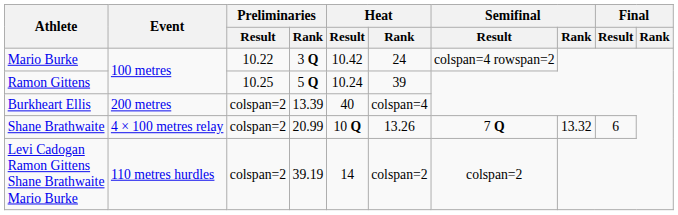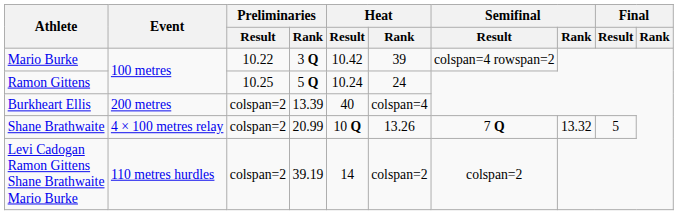(399, 60) 24 -> (399, 60) 39
(399, 82) 39 -> (399, 82) 24
(616, 127) 6 -> (616, 127) 5
